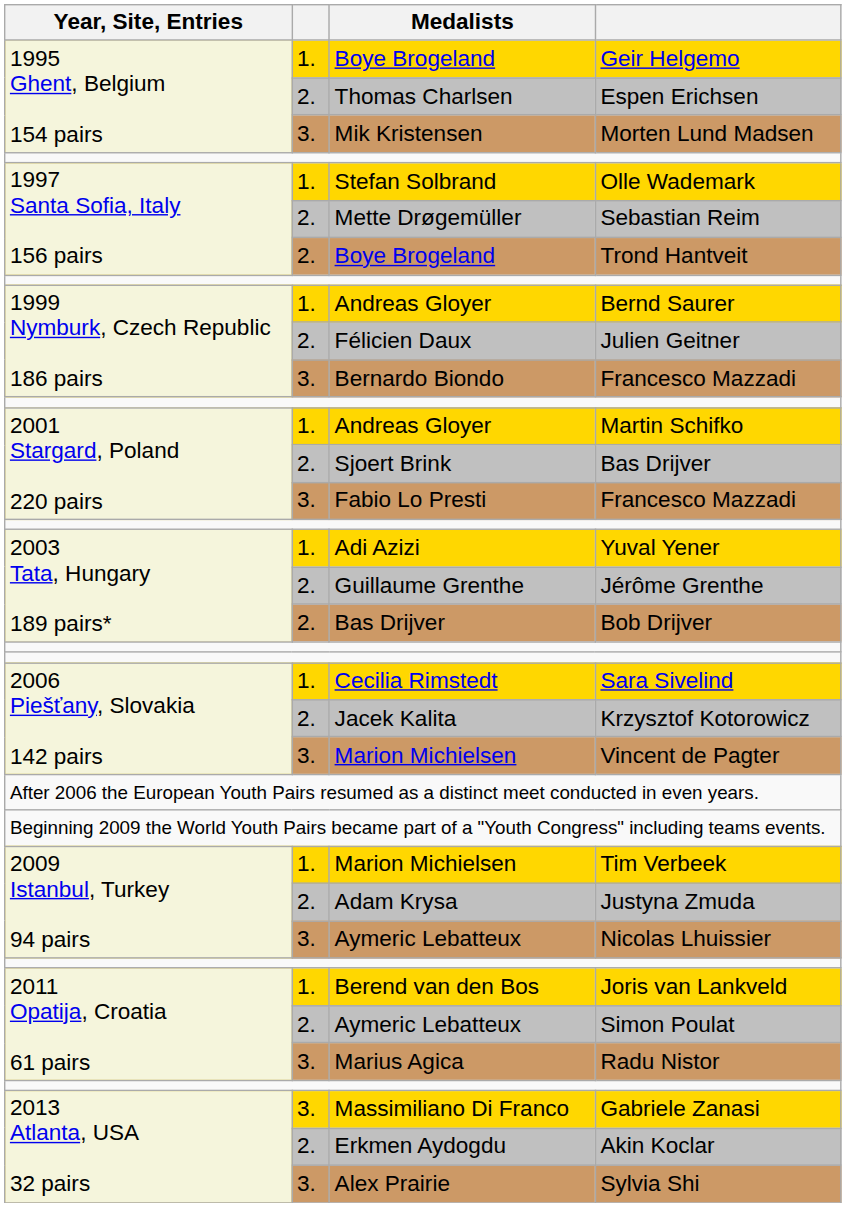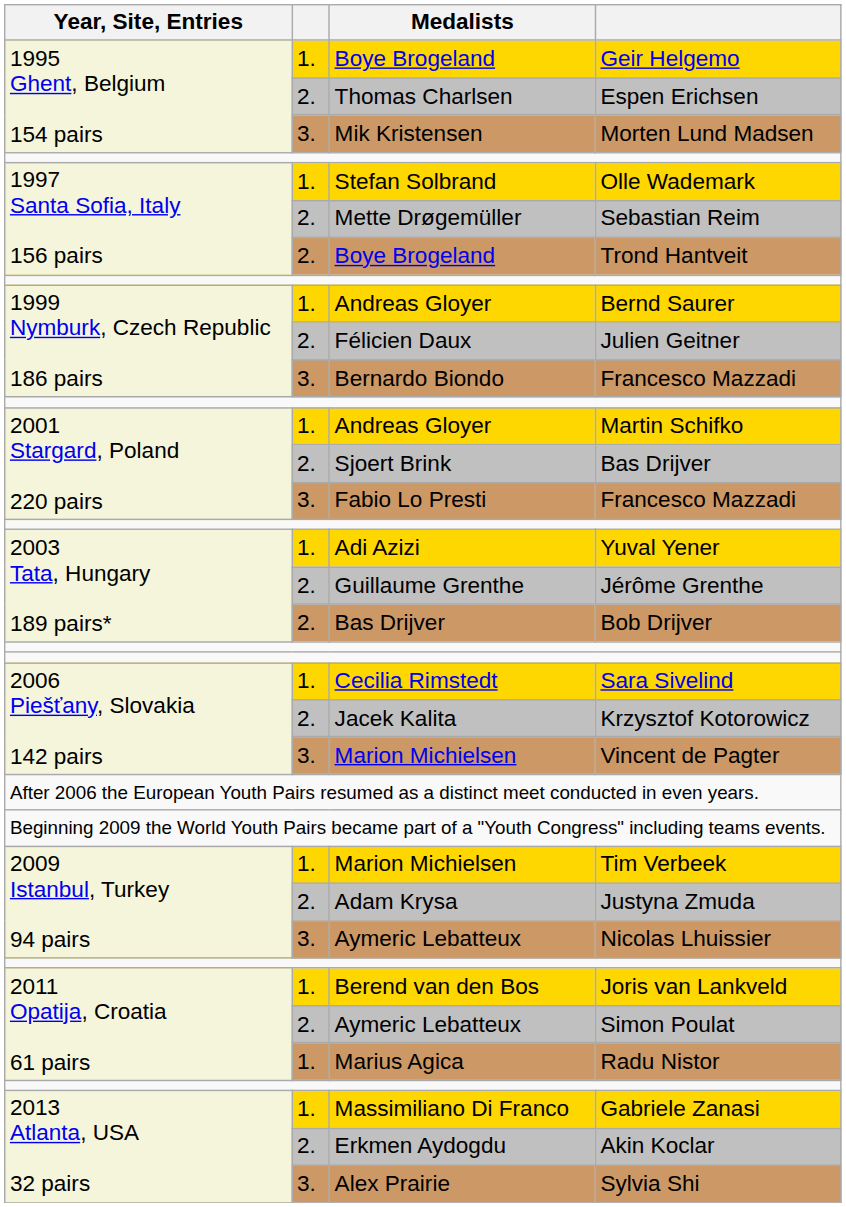(306, 1061) 3. -> (306, 1061) 1.
(306, 1109) 3. -> (306, 1109) 1.
